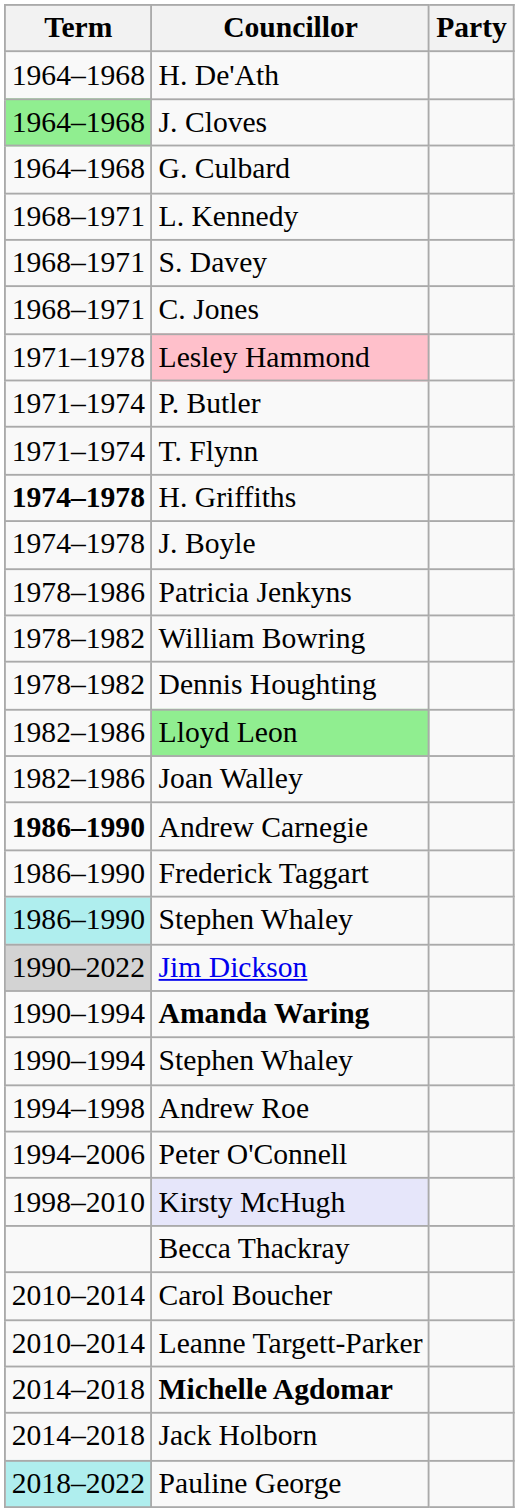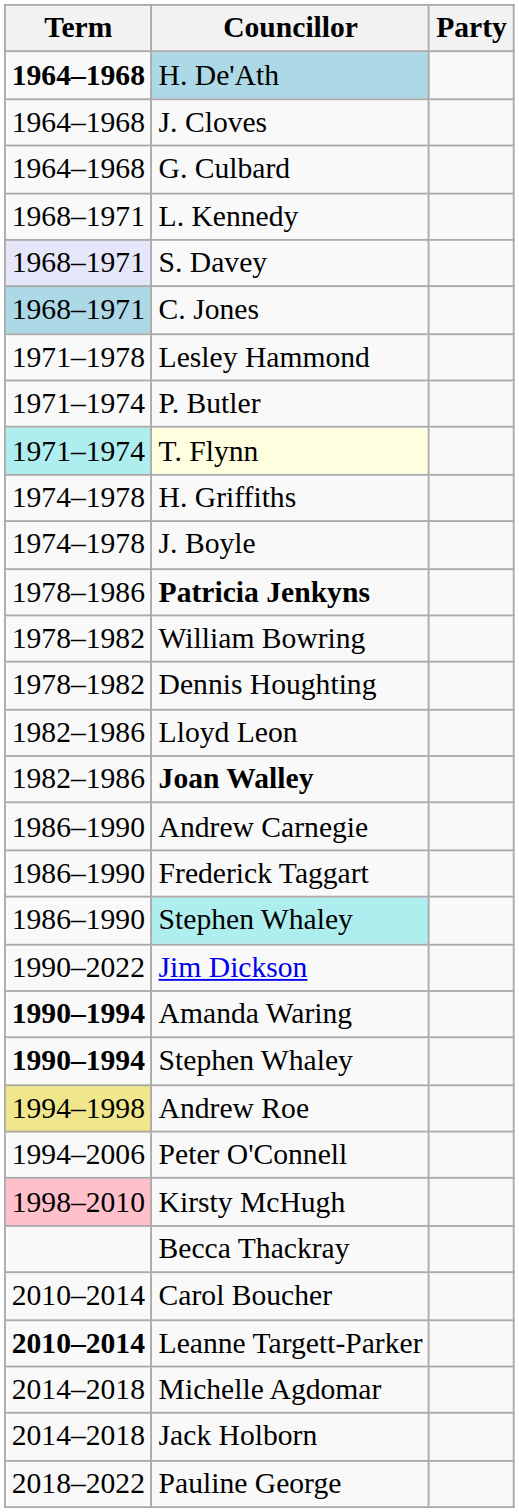(78, 74) normal -> (78, 74) bold
(219, 74) no background -> (219, 74) lightblue background
(78, 121) lightgreen background -> (78, 121) no background
(78, 262) no background -> (78, 262) lavender background
(78, 309) no background -> (78, 309) lightblue background
(264, 356) pink background -> (264, 356) no background
(78, 450) no background -> (78, 450) paleturquoise background
(208, 450) no background -> (208, 450) lightyellow background
(78, 497) bold -> (78, 497) normal
(255, 591) normal -> (264, 591) bold
(228, 732) lightgreen background -> (228, 732) no background
(231, 779) normal -> (236, 779) bold
(78, 826) bold -> (78, 826) normal
(78, 919) paleturquoise background -> (78, 919) no background
(256, 919) no background -> (256, 919) paleturquoise background
(78, 966) lightgrey background -> (78, 966) no background
(78, 1013) normal -> (78, 1013) bold
(264, 1013) bold -> (255, 1013) normal
(78, 1060) normal -> (78, 1060) bold
(78, 1107) no background -> (78, 1107) khaki background
(78, 1201) no background -> (78, 1201) pink background
(252, 1201) lavender background -> (252, 1201) no background
(78, 1342) normal -> (78, 1342) bold
(276, 1389) bold -> (270, 1389) normal
(78, 1483) paleturquoise background -> (78, 1483) no background
